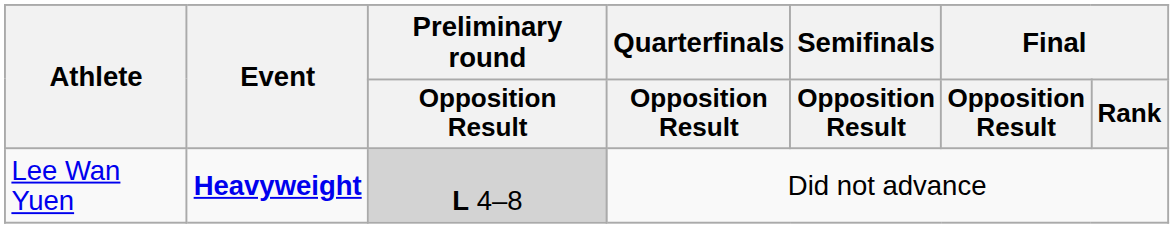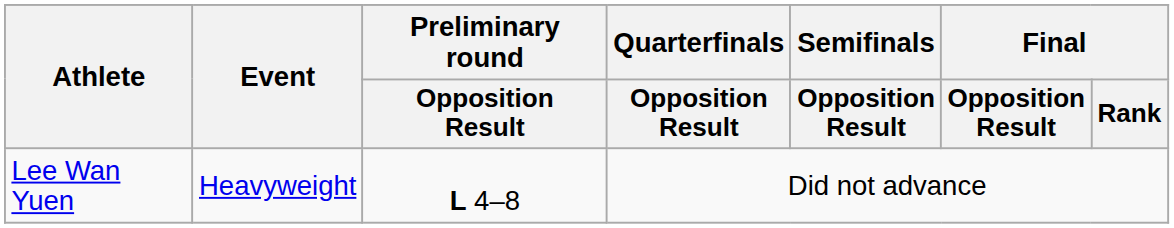(278, 186) bold -> (278, 186) normal
(487, 201) lightgrey background -> (485, 201) no background
